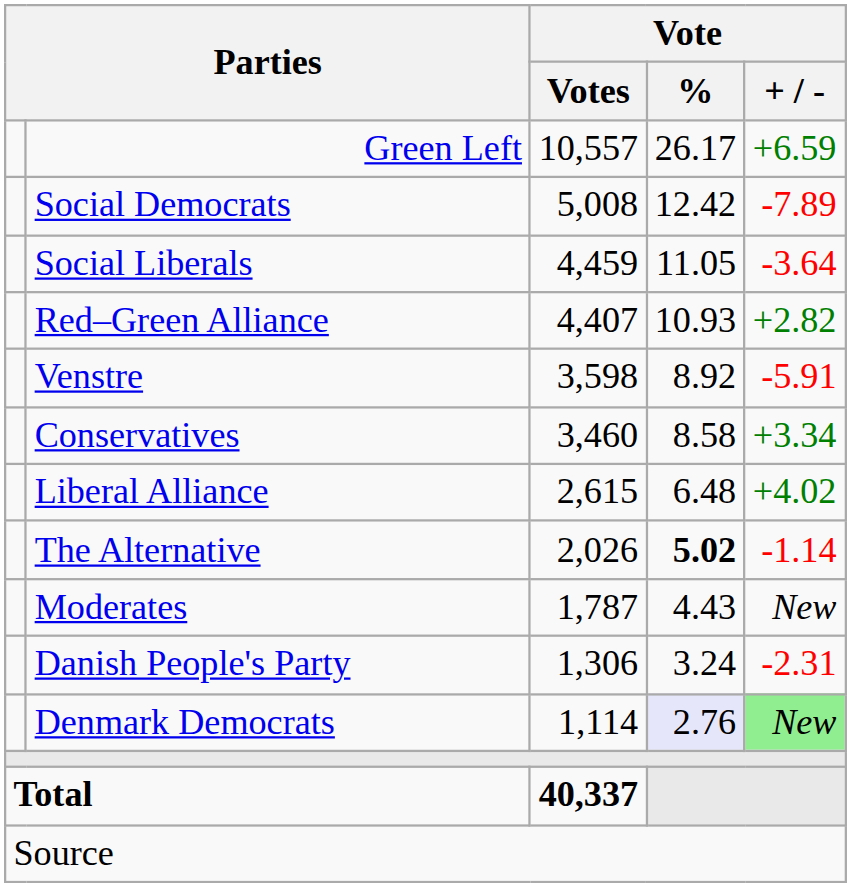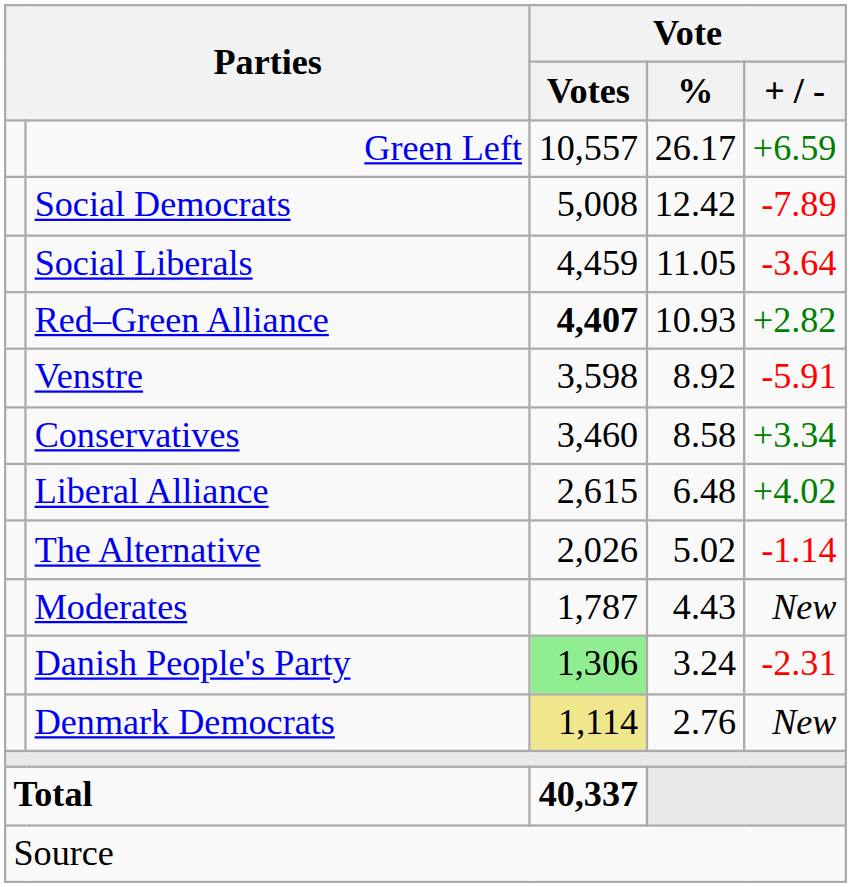(597, 319) normal -> (597, 319) bold
(704, 549) bold -> (704, 549) normal
(597, 663) no background -> (597, 663) lightgreen background
(598, 721) no background -> (598, 721) khaki background
(704, 721) lavender background -> (704, 721) no background
(804, 721) lightgreen background -> (804, 721) no background
